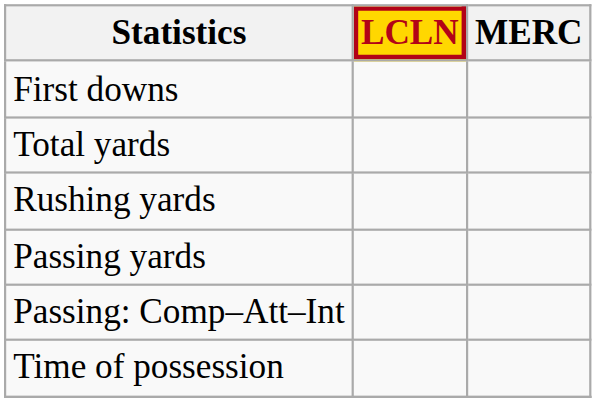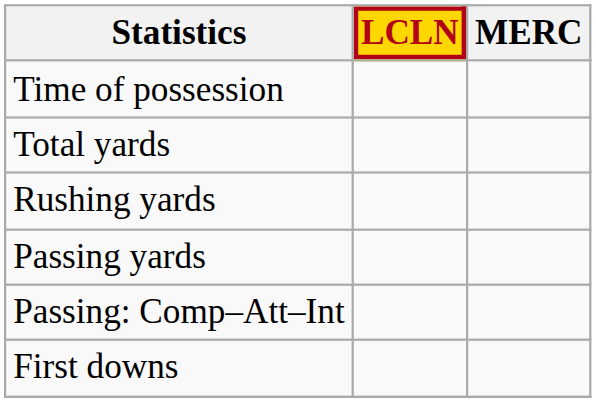rows swapped: (96, 88) <-> (148, 367)
